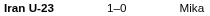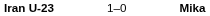(192, 8) normal -> (193, 8) bold
